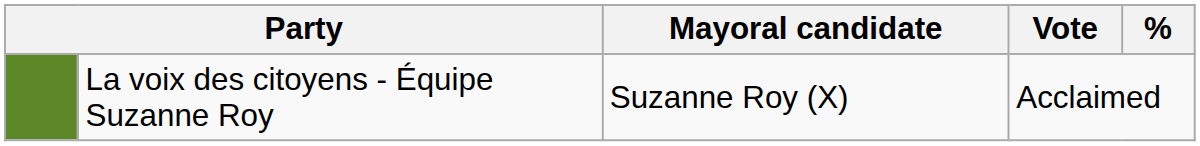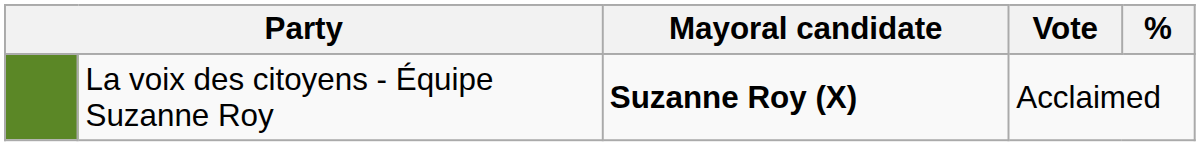(729, 96) normal -> (733, 96) bold
